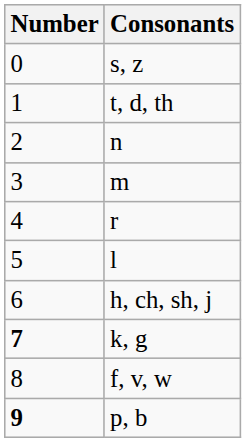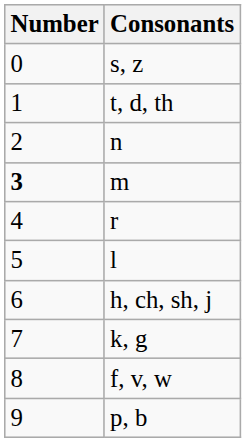(17, 181) normal -> (17, 181) bold
(17, 338) bold -> (17, 338) normal
(17, 417) bold -> (17, 417) normal
